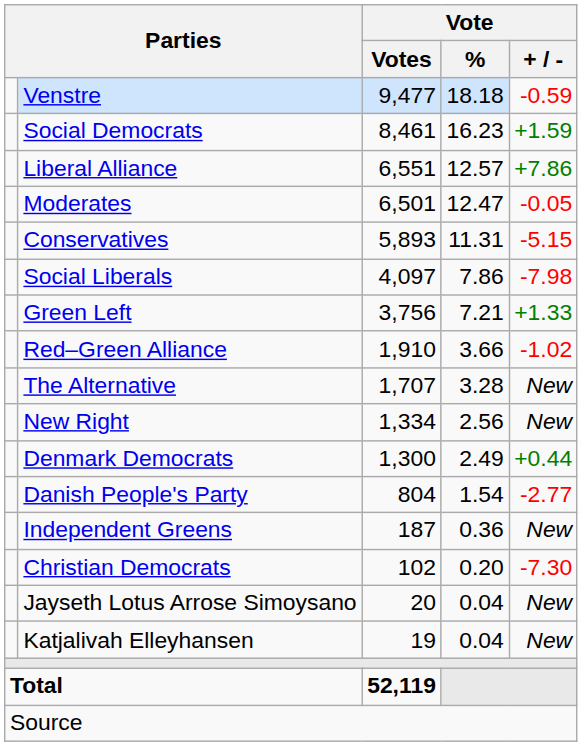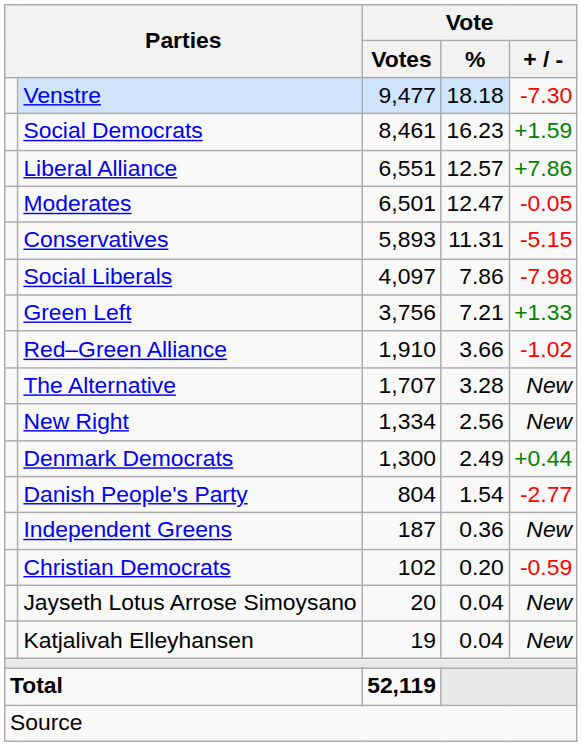(546, 95) -0.59 -> (546, 95) -7.30
(546, 566) -7.30 -> (546, 566) -0.59
